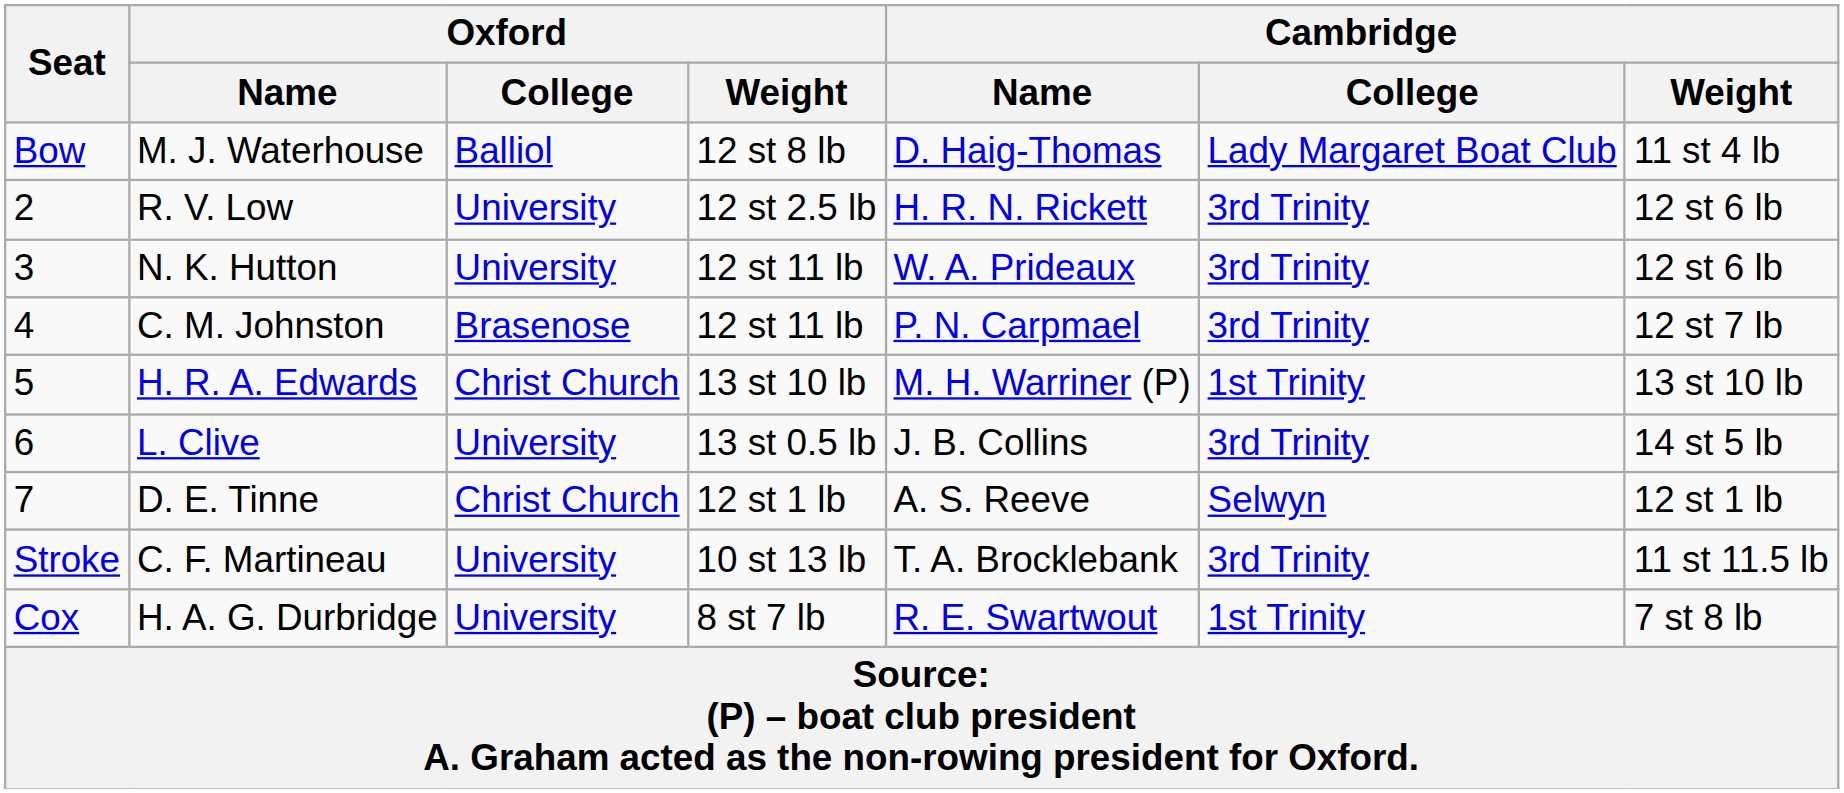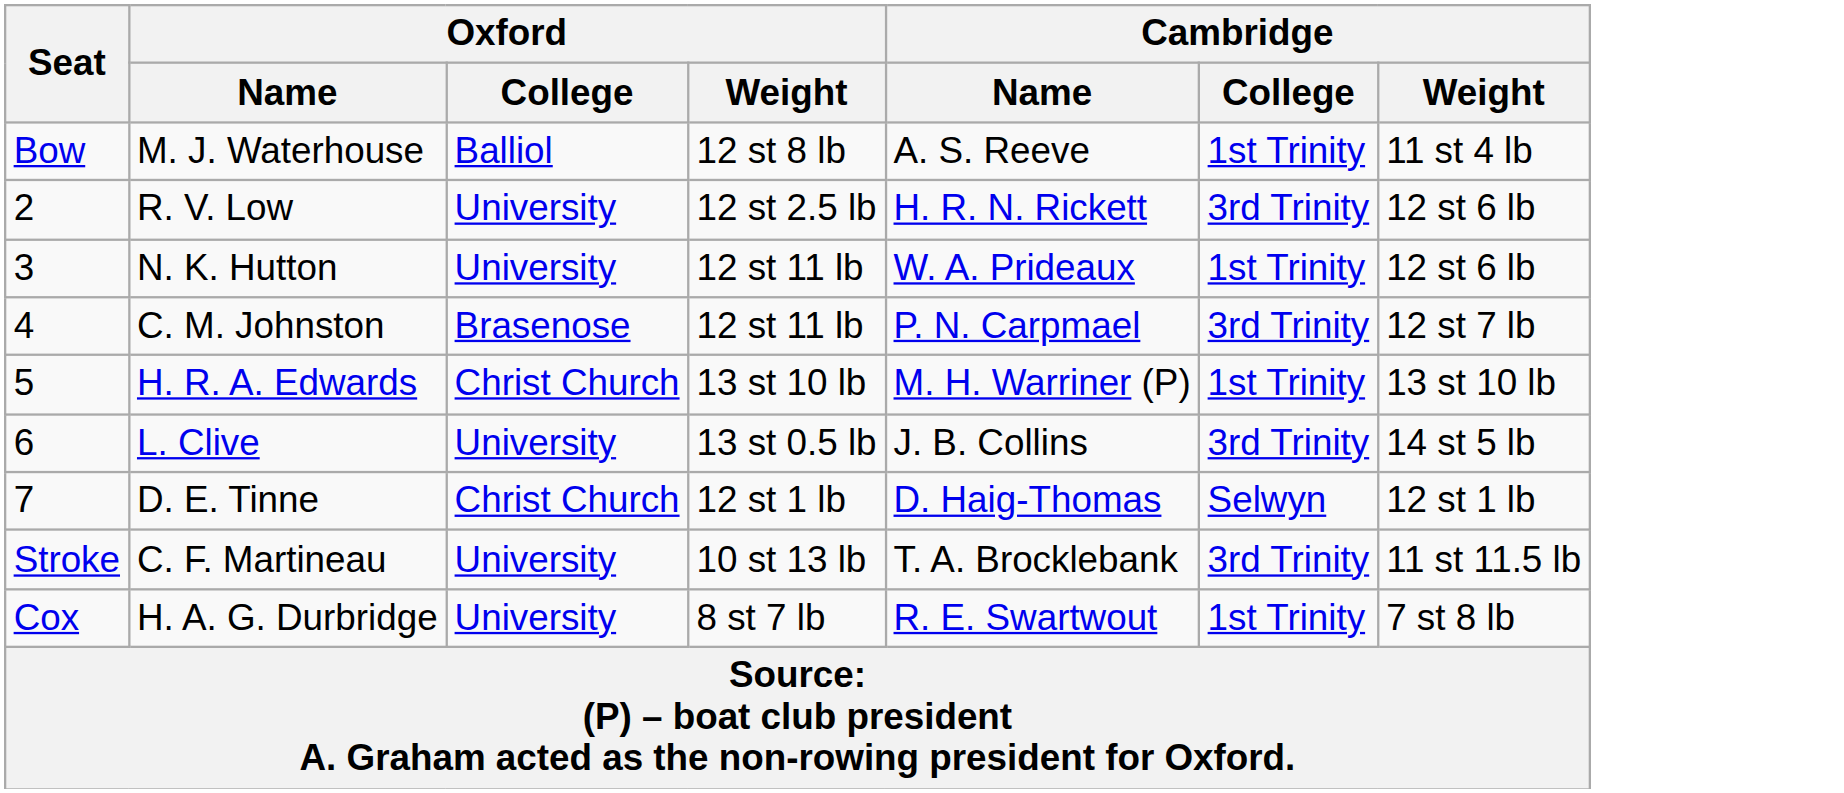(1027, 150) D. Haig-Thomas -> (992, 150) A. S. Reeve
(1412, 150) Lady Margaret Boat Club -> (1286, 150) 1st Trinity
(1288, 267) 3rd Trinity -> (1286, 267) 1st Trinity
(992, 500) A. S. Reeve -> (1027, 500) D. Haig-Thomas
